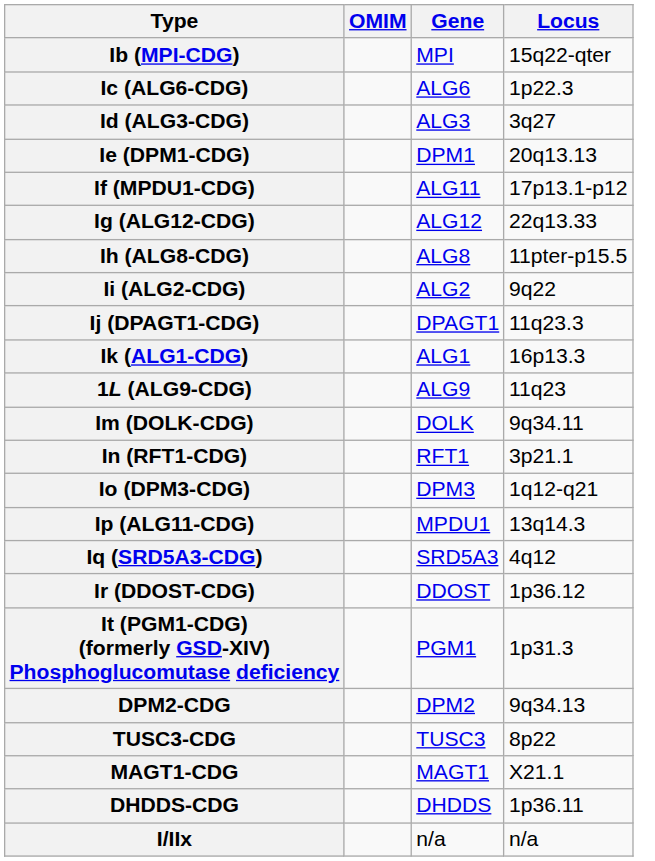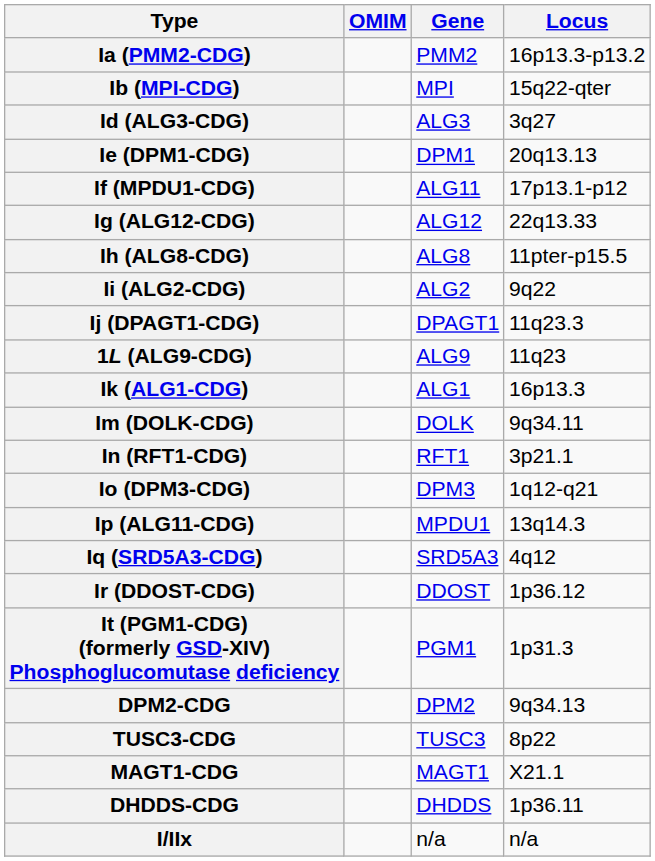+ row: (174, 54)
- row: (174, 88)
rows swapped: (174, 356) <-> (174, 389)
